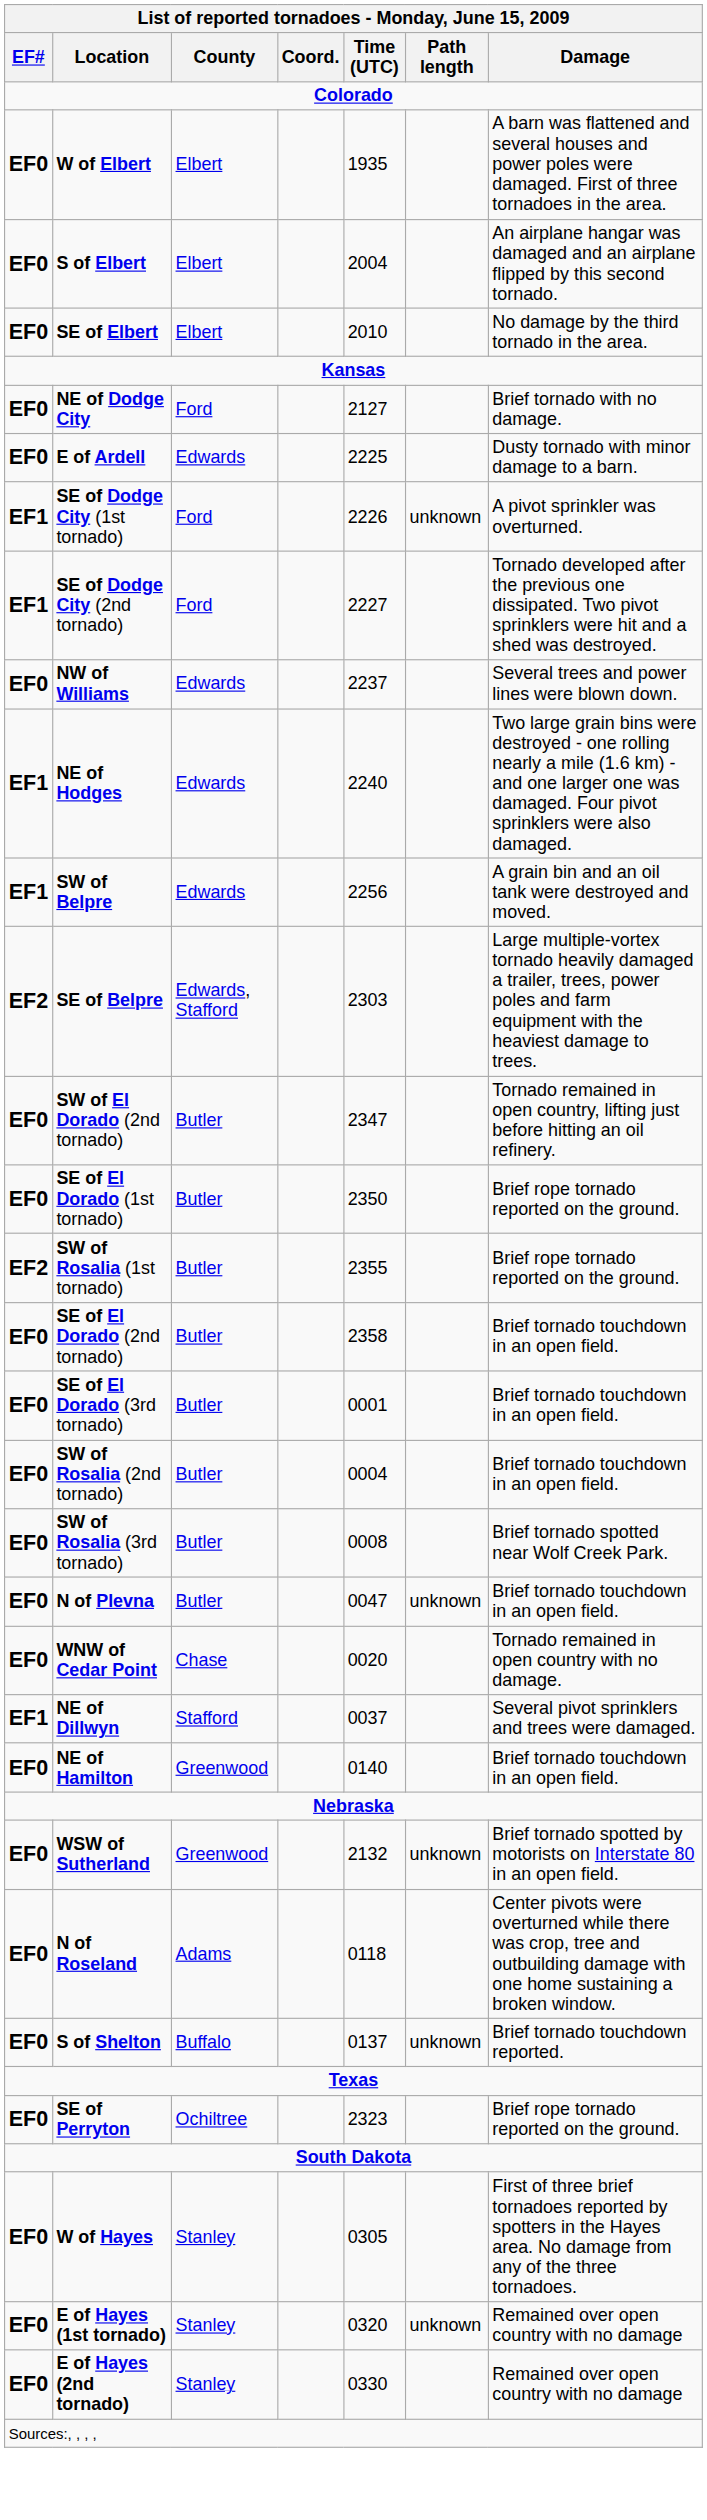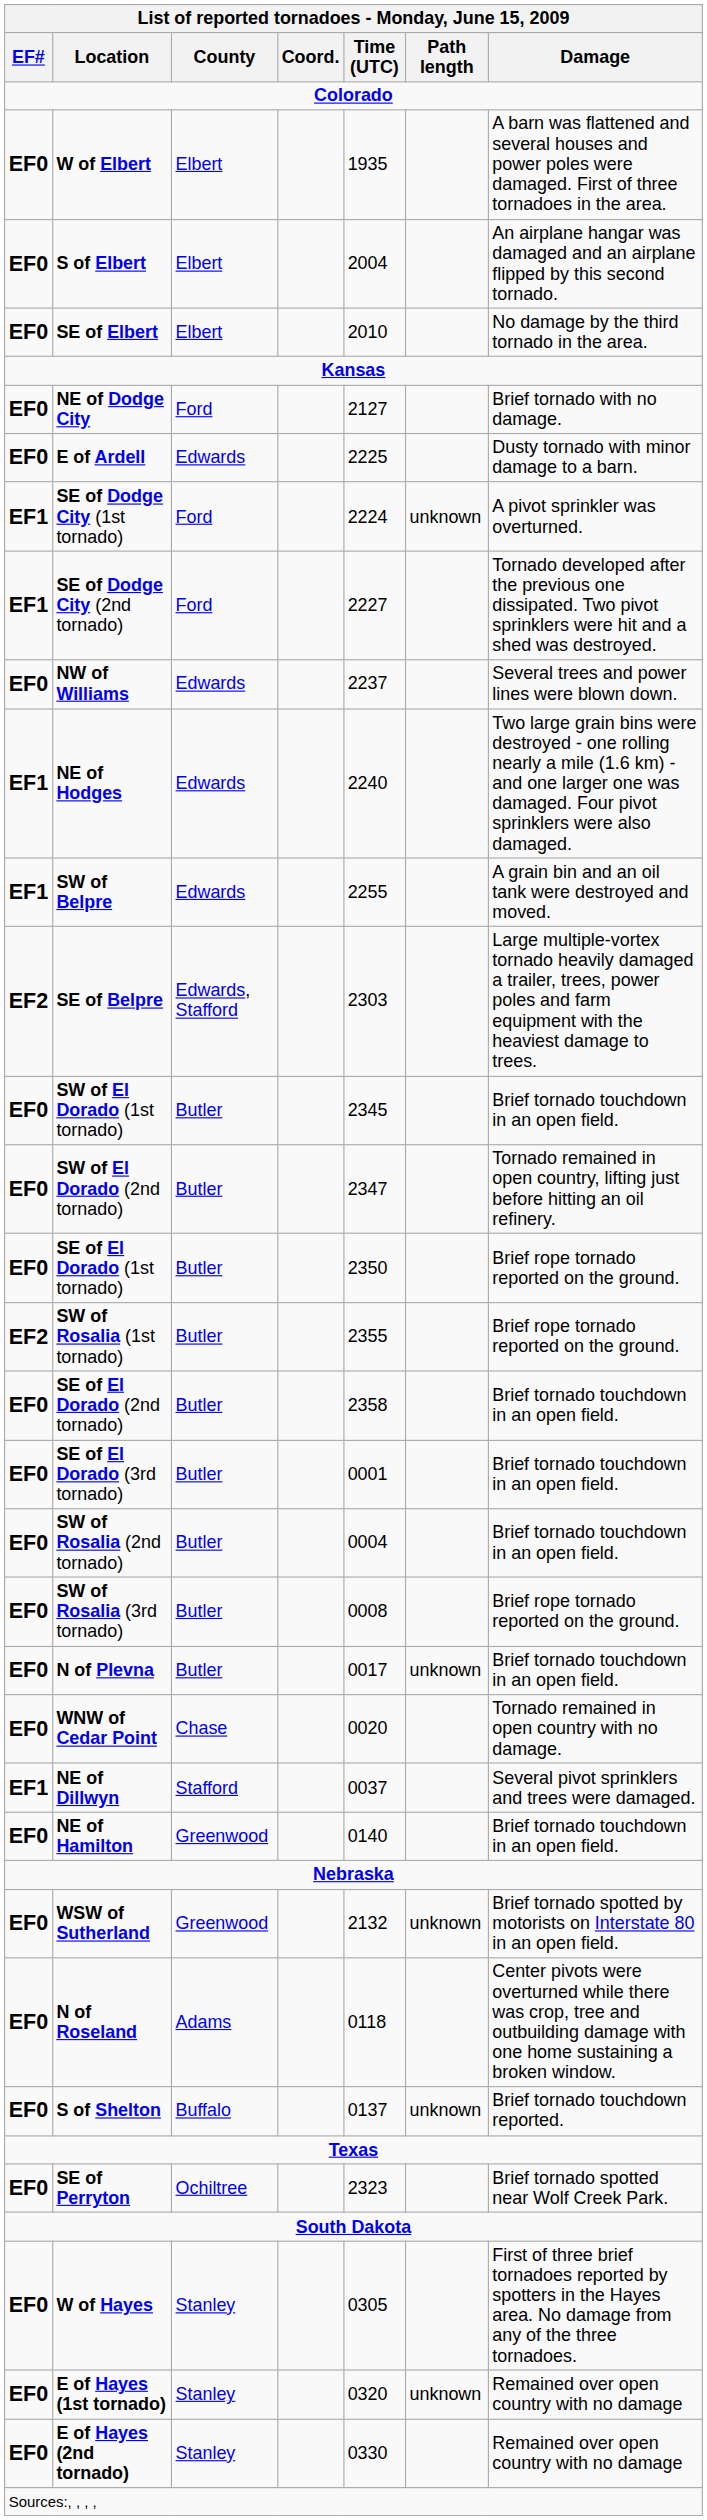(368, 516) 2226 -> (368, 516) 2224
(368, 892) 2256 -> (368, 892) 2255
+ row: (105, 1110)
(580, 1542) Brief tornado spotted near Wolf Creek Park. -> (586, 1611) Brief rope tornado reported on the ground.
(368, 1601) 0047 -> (368, 1670) 0017
(586, 2119) Brief rope tornado reported on the ground. -> (580, 2188) Brief tornado spotted near Wolf Creek Park.
